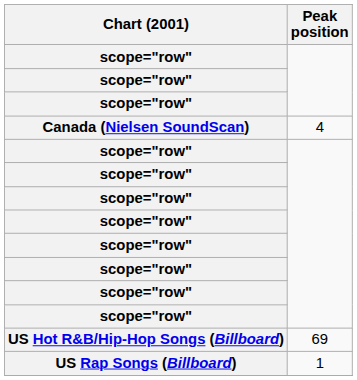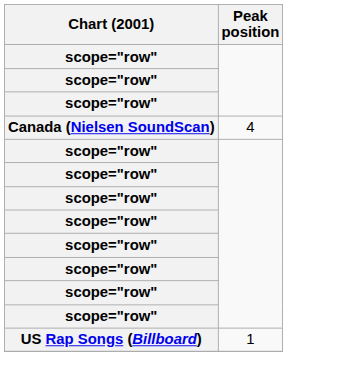- row: (146, 339)
